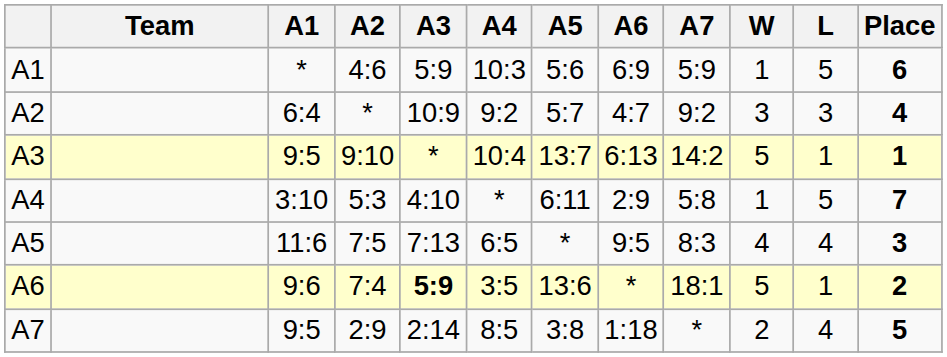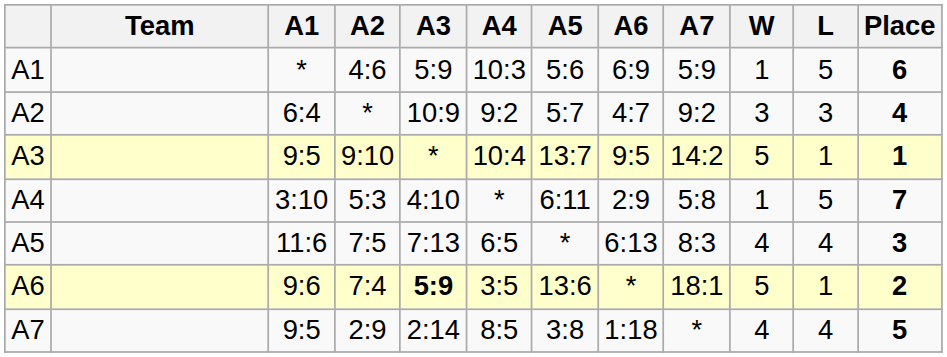(631, 156) 6:13 -> (631, 156) 9:5
(631, 243) 9:5 -> (631, 243) 6:13
(762, 329) 2 -> (762, 329) 4
